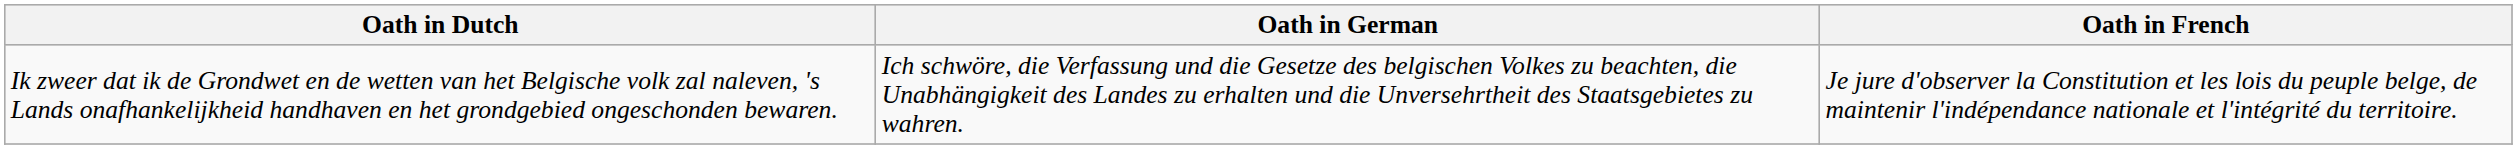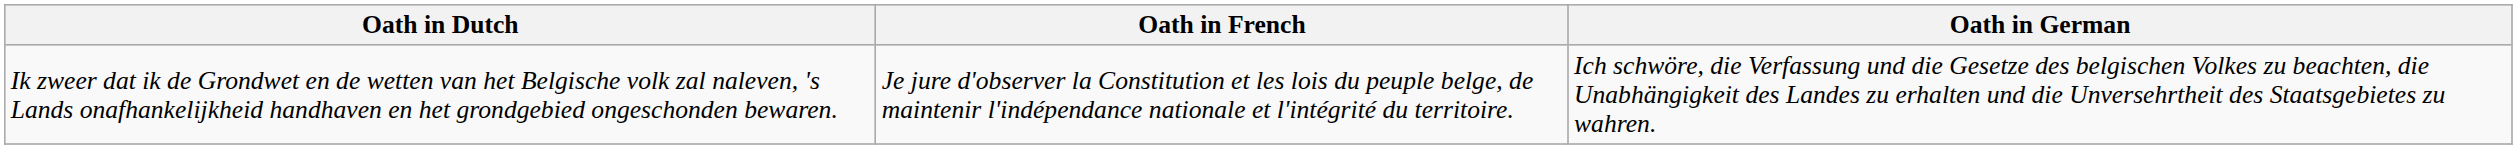columns swapped: (2166, 24) <-> (1348, 24)
